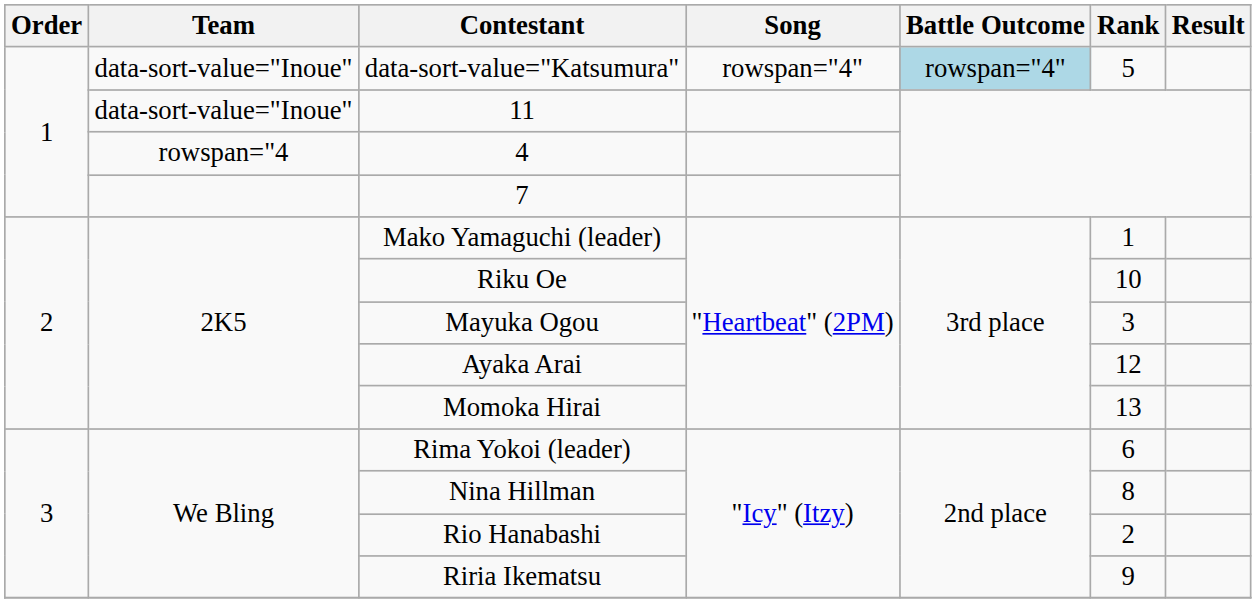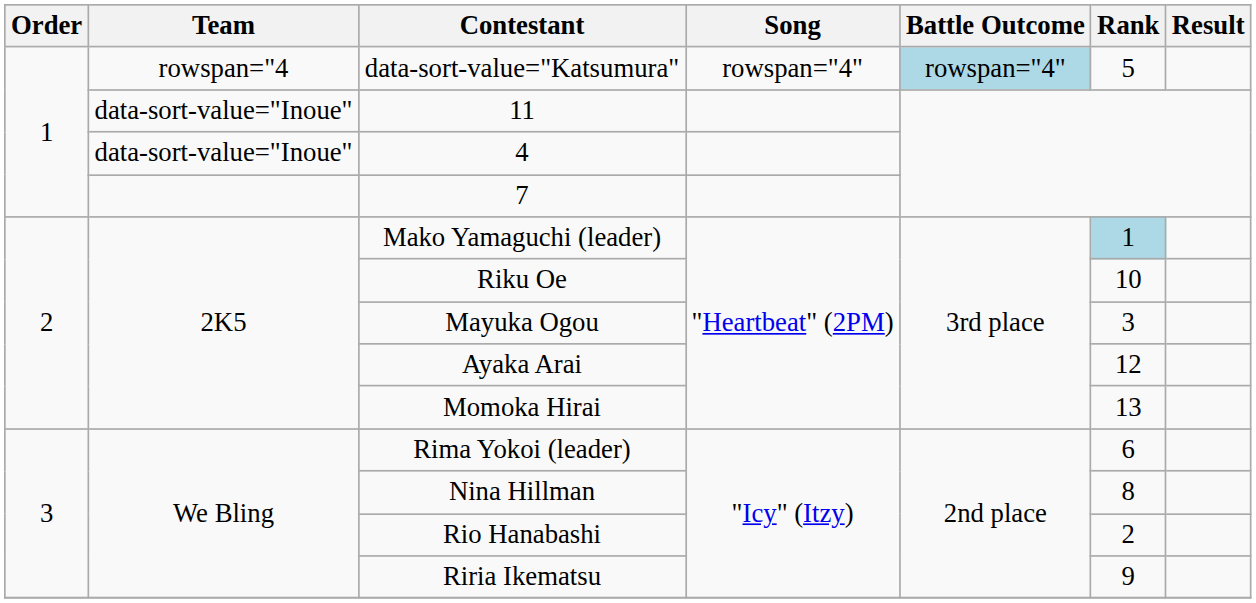(224, 68) data-sort-value="Inoue" -> (224, 68) rowspan="4
(224, 152) rowspan="4 -> (224, 152) data-sort-value="Inoue"
(1128, 237) no background -> (1128, 237) lightblue background
